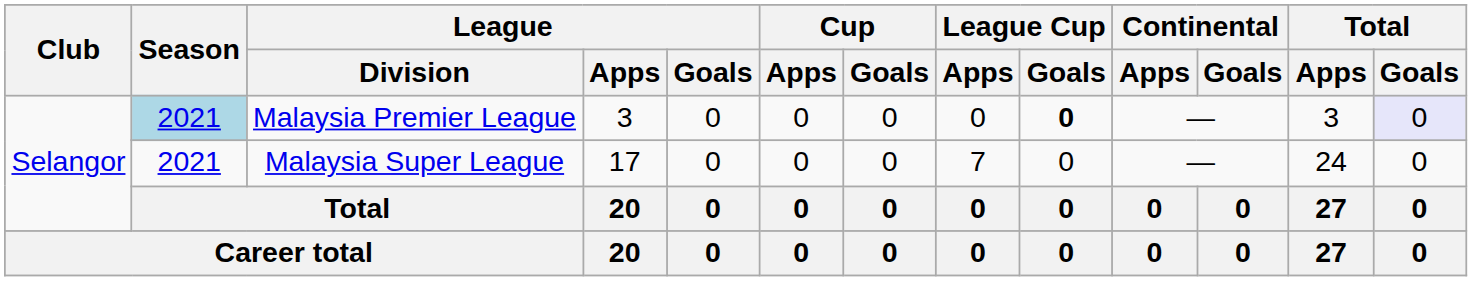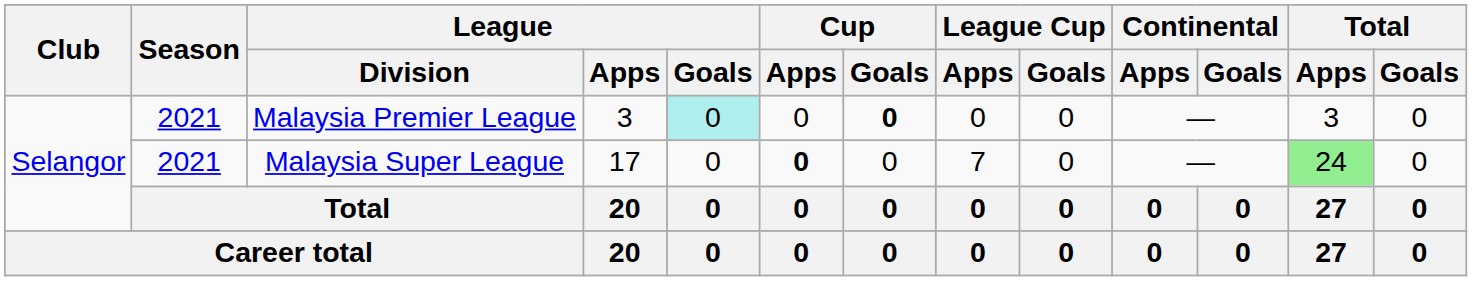(189, 117) lightblue background -> (189, 117) no background
(713, 117) no background -> (713, 117) paleturquoise background
(890, 117) normal -> (890, 117) bold
(1066, 117) bold -> (1066, 117) normal
(1419, 117) lavender background -> (1419, 117) no background
(801, 162) normal -> (801, 162) bold
(1331, 162) no background -> (1331, 162) lightgreen background
